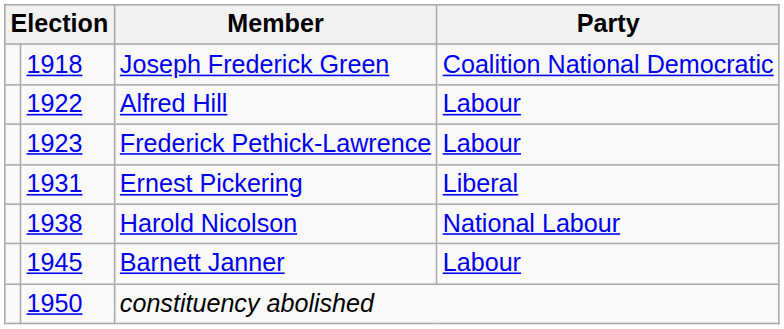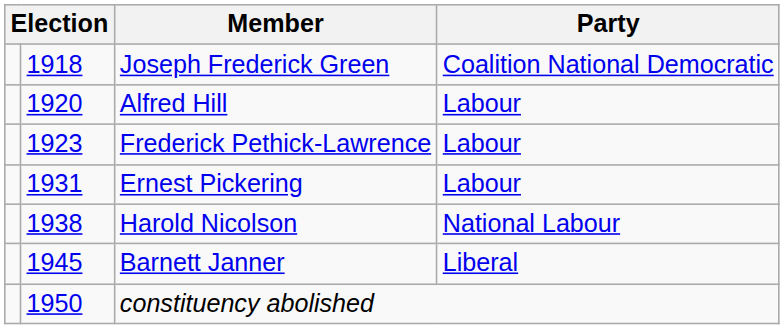(55, 104) 1922 -> (55, 104) 1920
(480, 183) Liberal -> (482, 183) Labour
(482, 263) Labour -> (480, 263) Liberal
